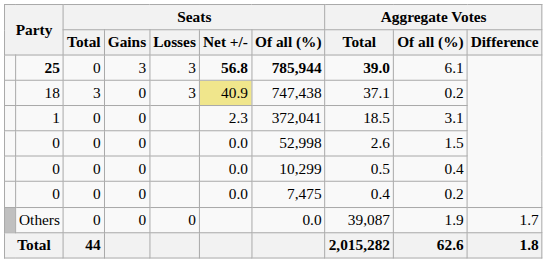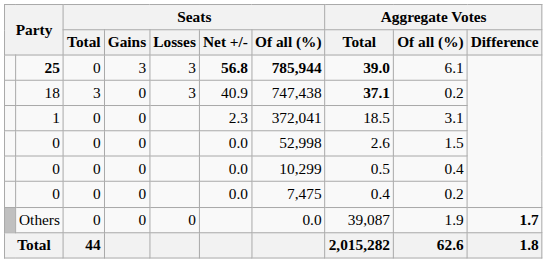(235, 93) khaki background -> (235, 93) no background
(377, 93) normal -> (377, 93) bold
(529, 219) normal -> (529, 219) bold
